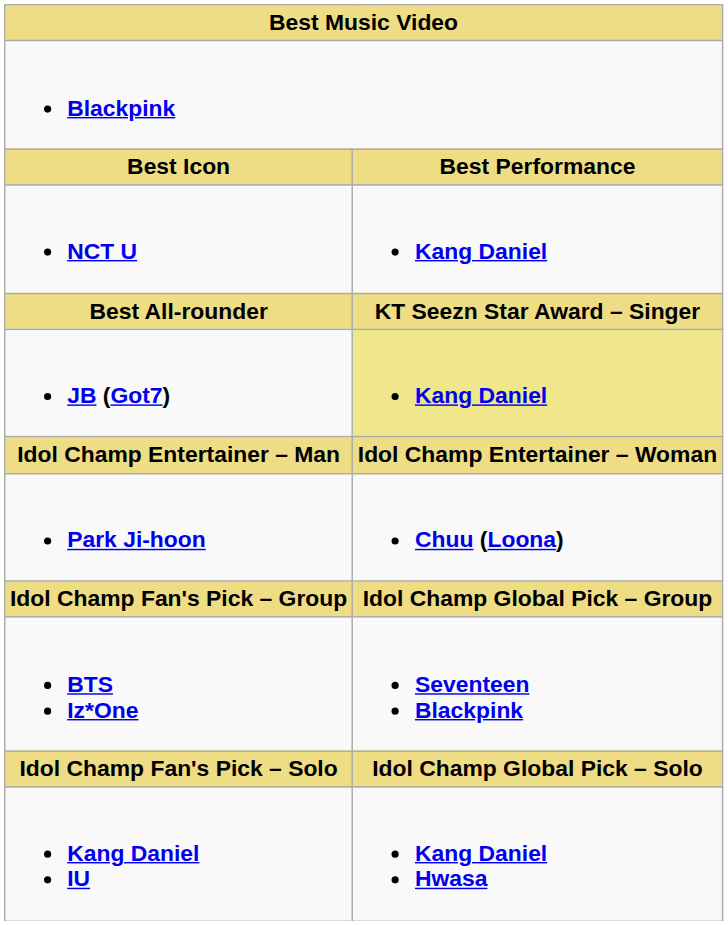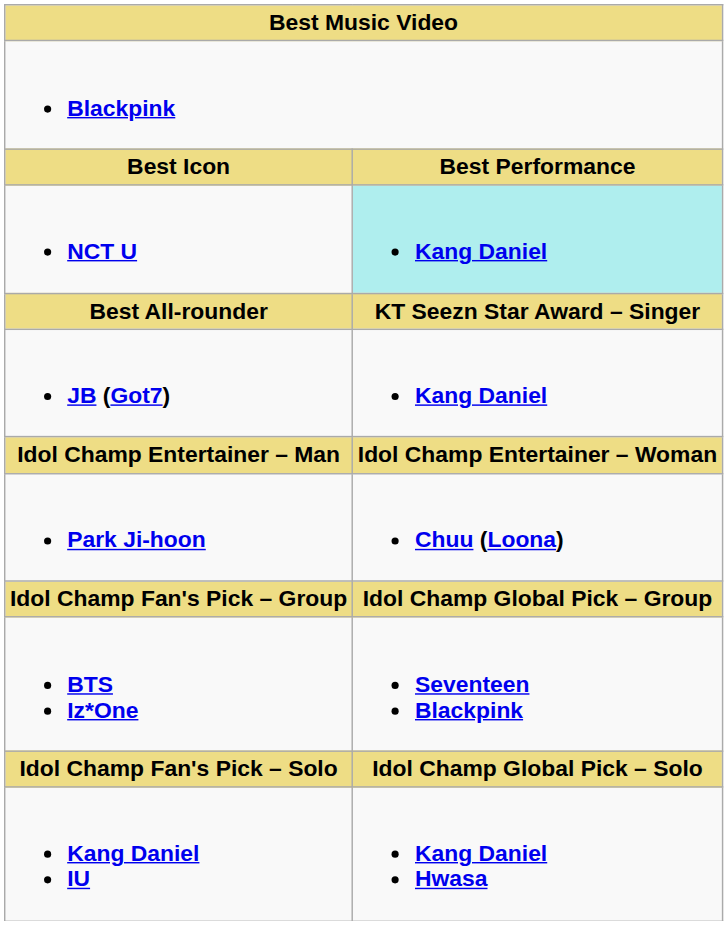(537, 252) no background -> (537, 252) paleturquoise background
(537, 396) khaki background -> (537, 396) no background
